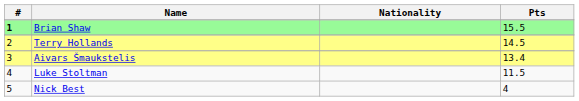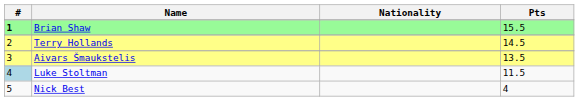(514, 58) 13.4 -> (514, 58) 13.5
(9, 73) no background -> (9, 73) lightblue background
